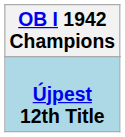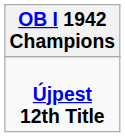(62, 105) lightblue background -> (62, 105) no background
